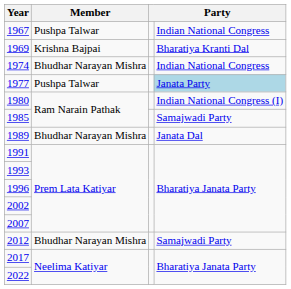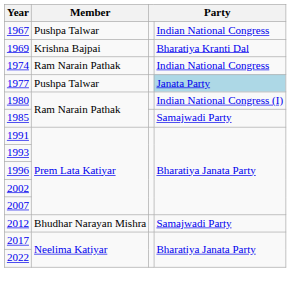(90, 65) Bhudhar Narayan Mishra -> (77, 65) Ram Narain Pathak
- row: (18, 135)
